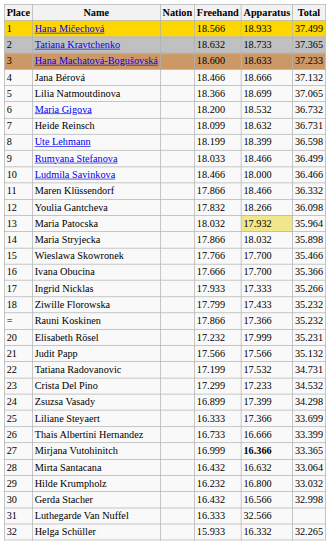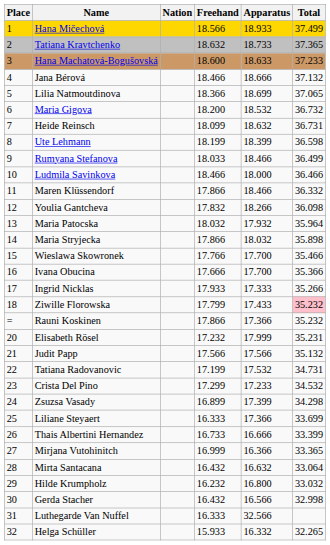(258, 223) khaki background -> (258, 223) no background
(309, 304) no background -> (309, 304) pink background
(258, 451) bold -> (258, 451) normal
